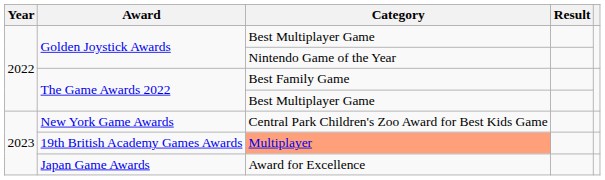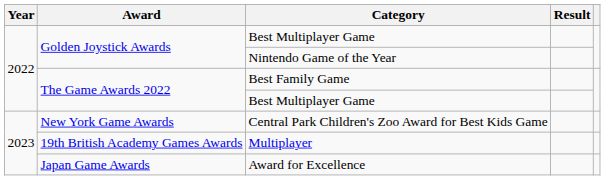(280, 143) lightsalmon background -> (280, 143) no background
